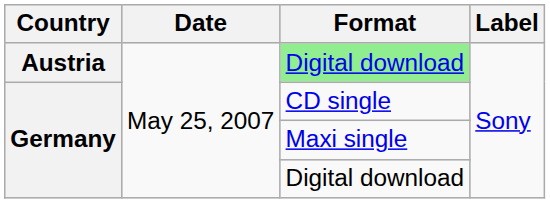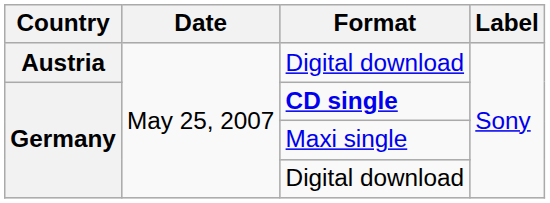(375, 62) lightgreen background -> (375, 62) no background
(338, 100) normal -> (342, 100) bold
